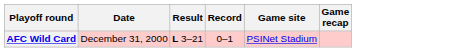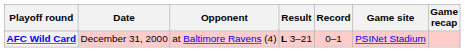+ column: (224, 17)
